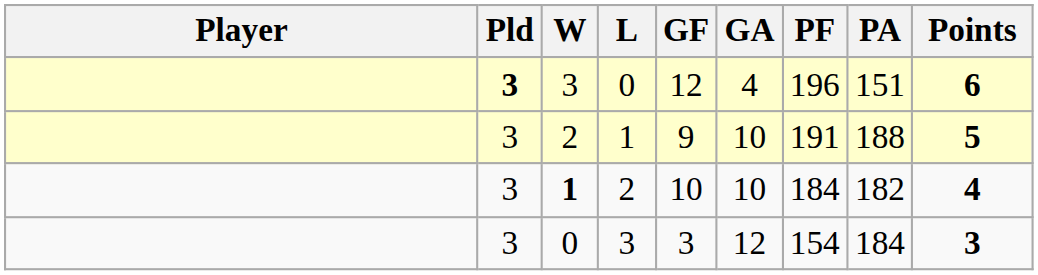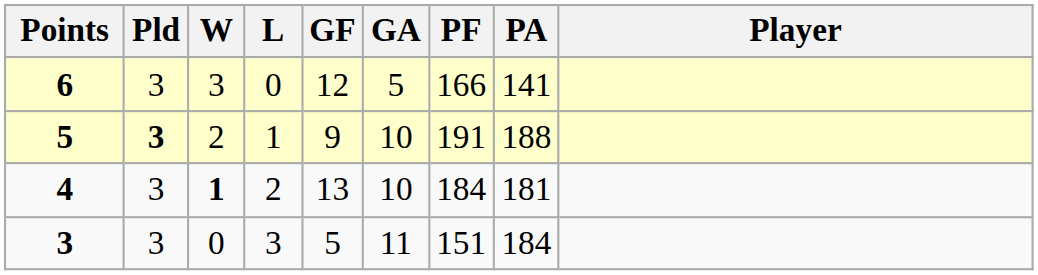columns swapped: (241, 30) <-> (972, 30)
(510, 83) bold -> (156, 83) normal
(749, 83) 4 -> (396, 83) 5
(815, 83) 196 -> (461, 83) 166
(880, 83) 151 -> (526, 83) 141
(510, 136) normal -> (156, 136) bold
(686, 189) 10 -> (332, 189) 13
(880, 189) 182 -> (526, 189) 181
(686, 242) 3 -> (332, 242) 5
(749, 242) 12 -> (396, 242) 11
(815, 242) 154 -> (461, 242) 151
